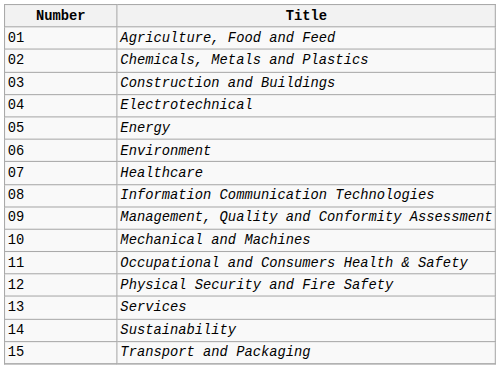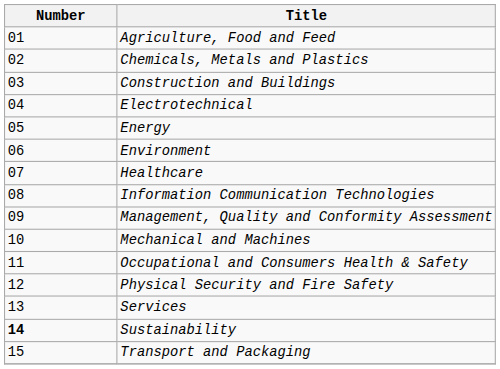(16, 330) normal -> (16, 330) bold
